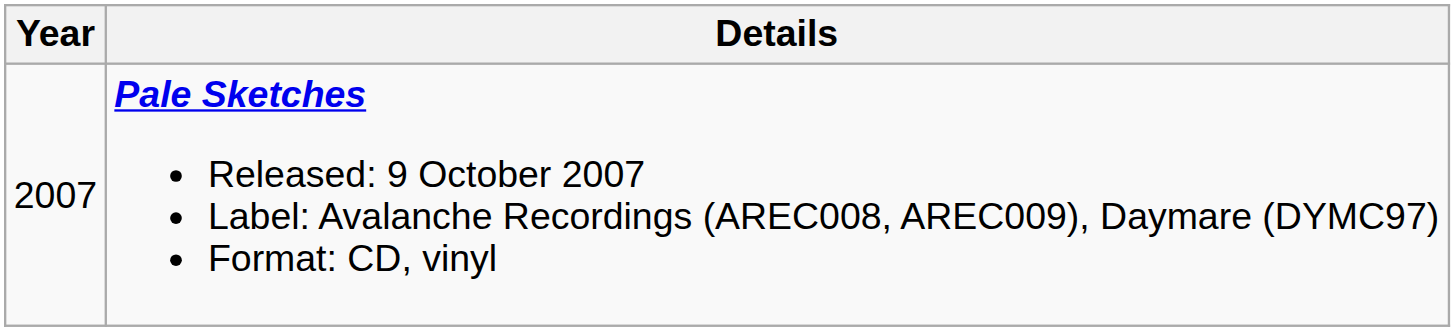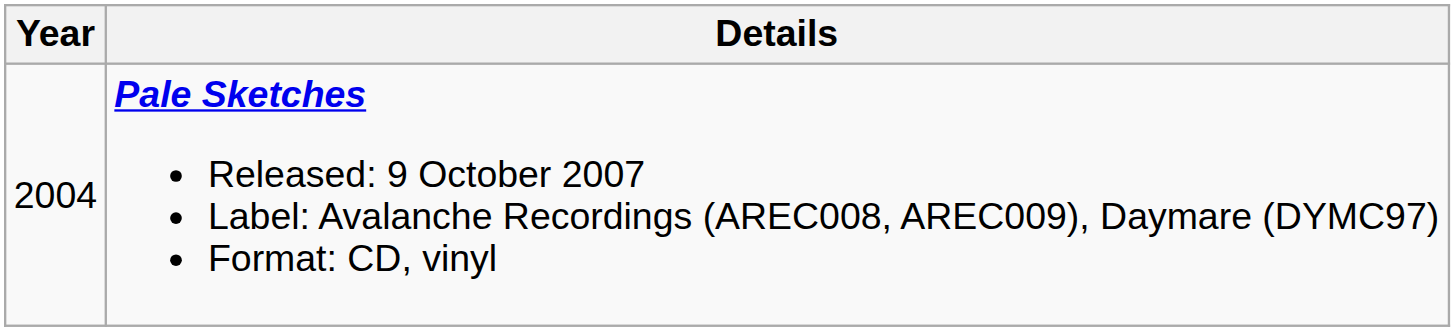(55, 194) 2007 -> (55, 194) 2004
